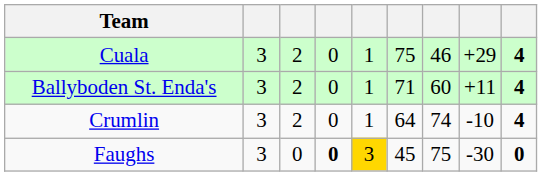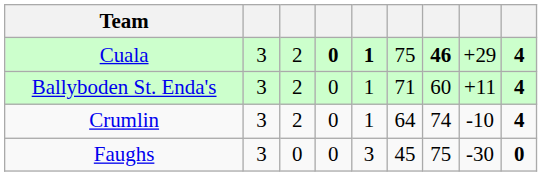(333, 54) normal -> (333, 54) bold
(369, 54) normal -> (369, 54) bold
(441, 54) normal -> (441, 54) bold
(333, 154) bold -> (333, 154) normal
(369, 154) gold background -> (369, 154) no background
